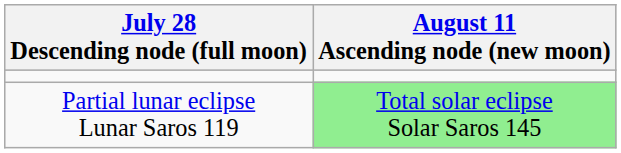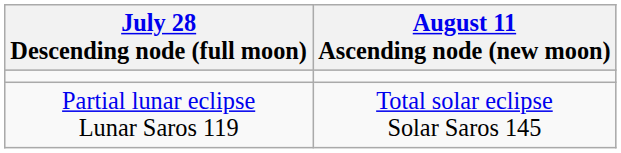(464, 114) lightgreen background -> (464, 114) no background
